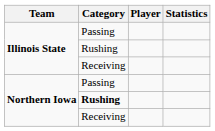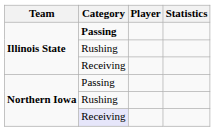(98, 31) normal -> (99, 31) bold
(101, 100) bold -> (99, 100) normal
(103, 117) no background -> (103, 117) lavender background
